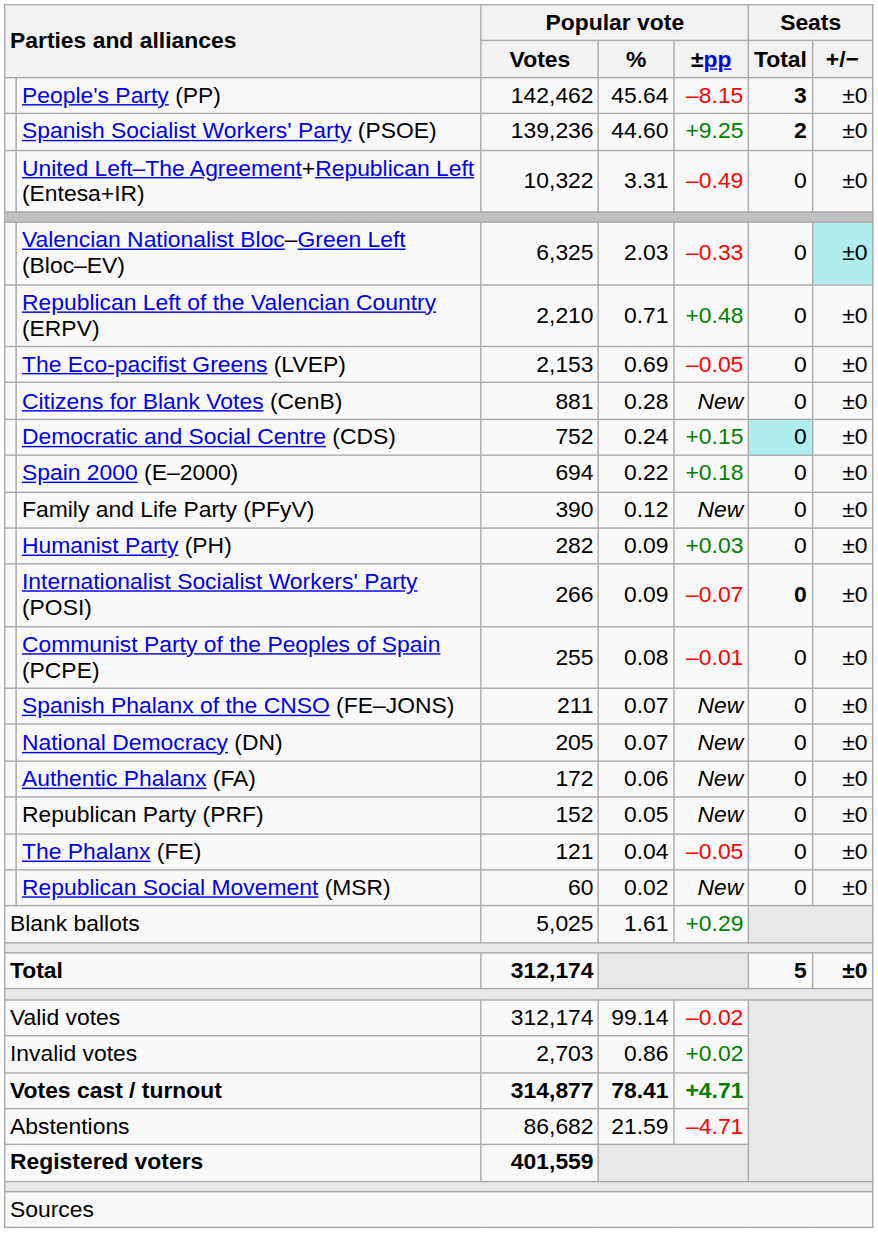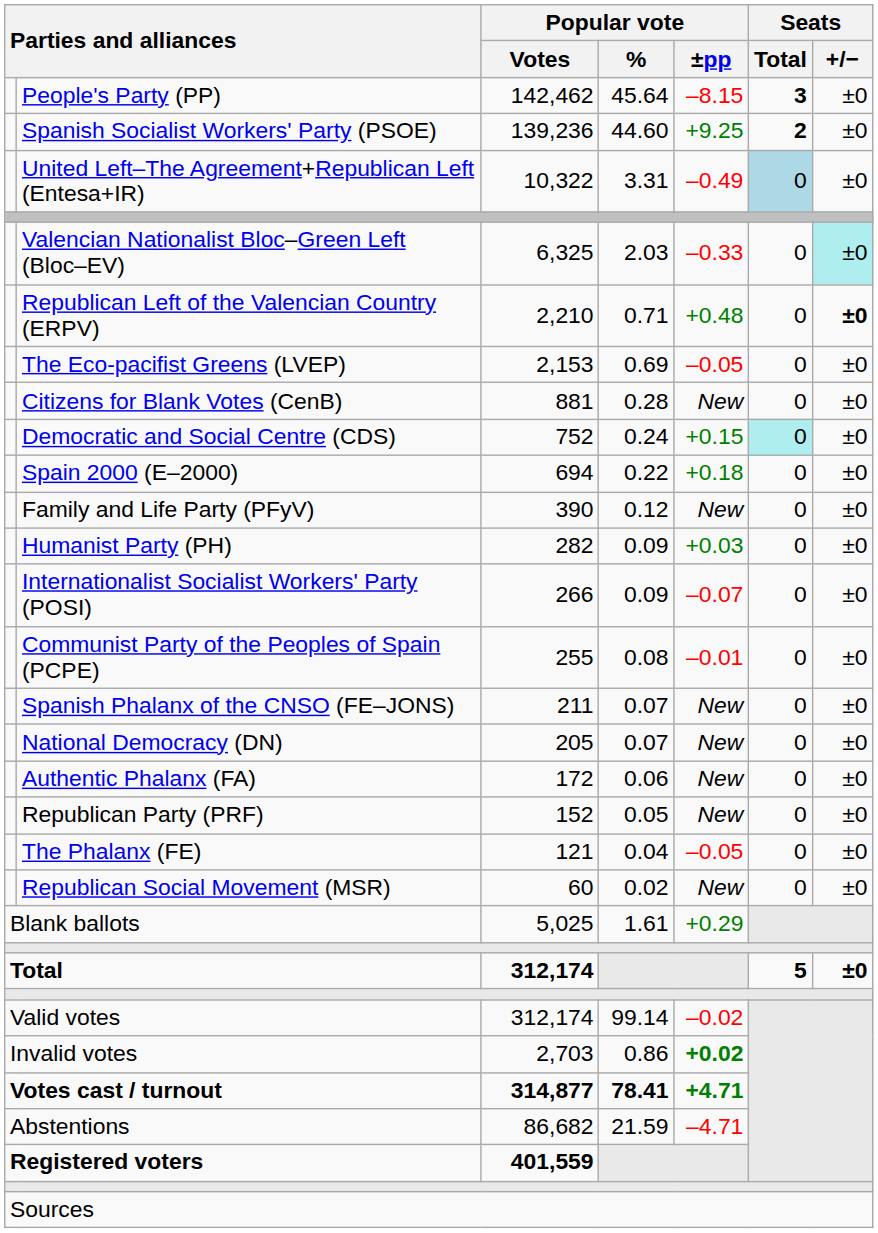(800, 180) no background -> (800, 180) lightblue background
(855, 315) normal -> (855, 315) bold
(800, 595) bold -> (800, 595) normal
(714, 1053) normal -> (714, 1053) bold
